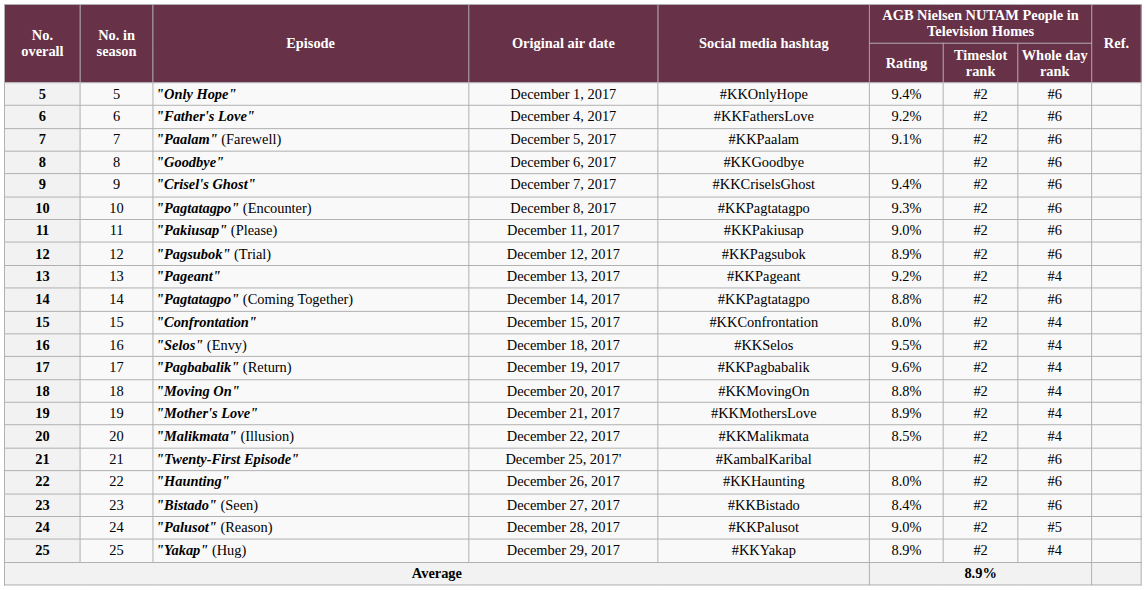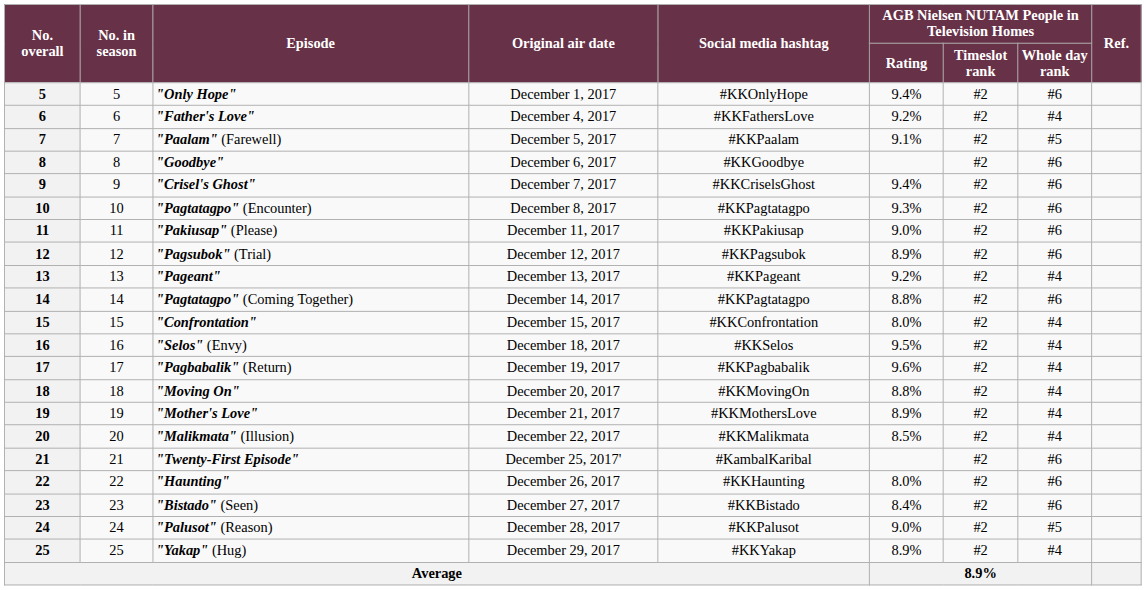(1055, 116) #6 -> (1055, 116) #4
(1055, 139) #6 -> (1055, 139) #5
